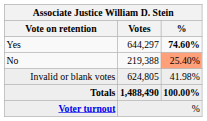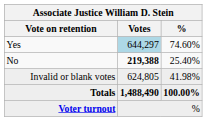(143, 44) no background -> (143, 44) lightblue background
(184, 44) bold -> (185, 44) normal
(143, 60) normal -> (143, 60) bold
(185, 60) lightsalmon background -> (185, 60) no background
